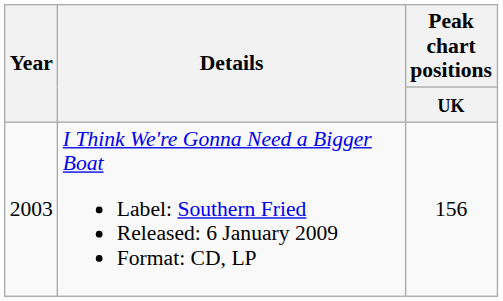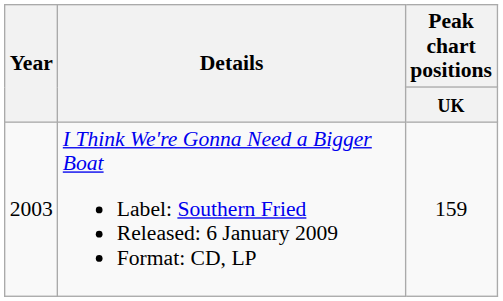(451, 208) 156 -> (451, 208) 159
